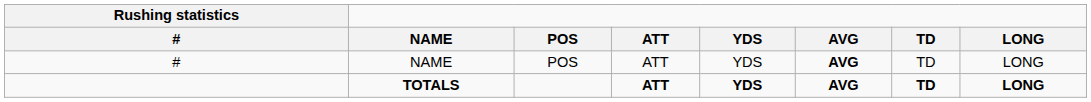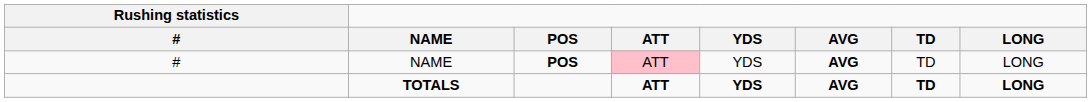(563, 62) normal -> (563, 62) bold
(656, 62) no background -> (656, 62) pink background
